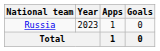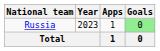(140, 25) no background -> (140, 25) lightgreen background
